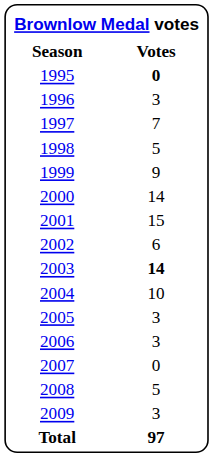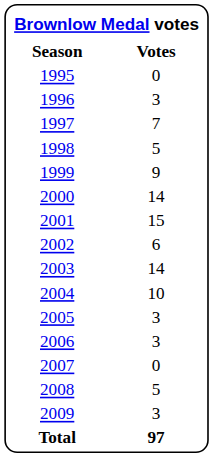(156, 76) bold -> (156, 76) normal
(156, 269) bold -> (156, 269) normal
